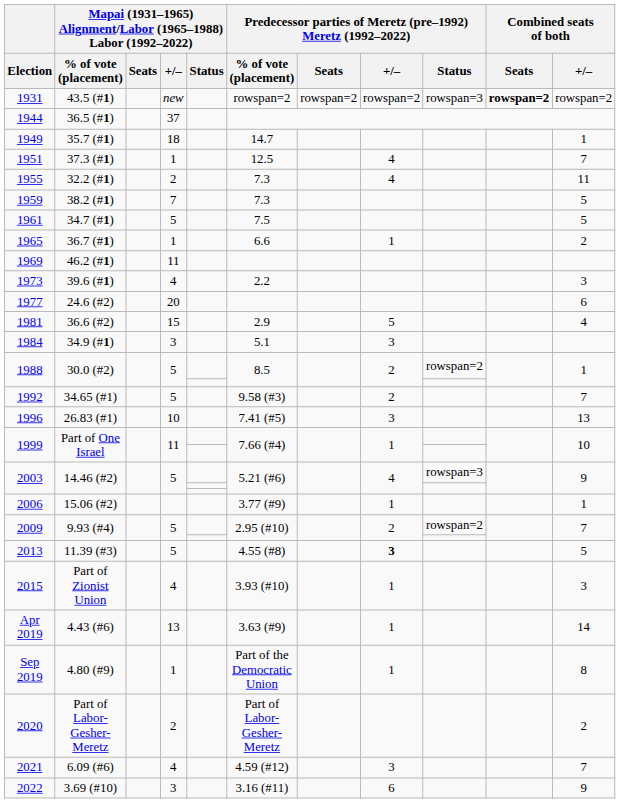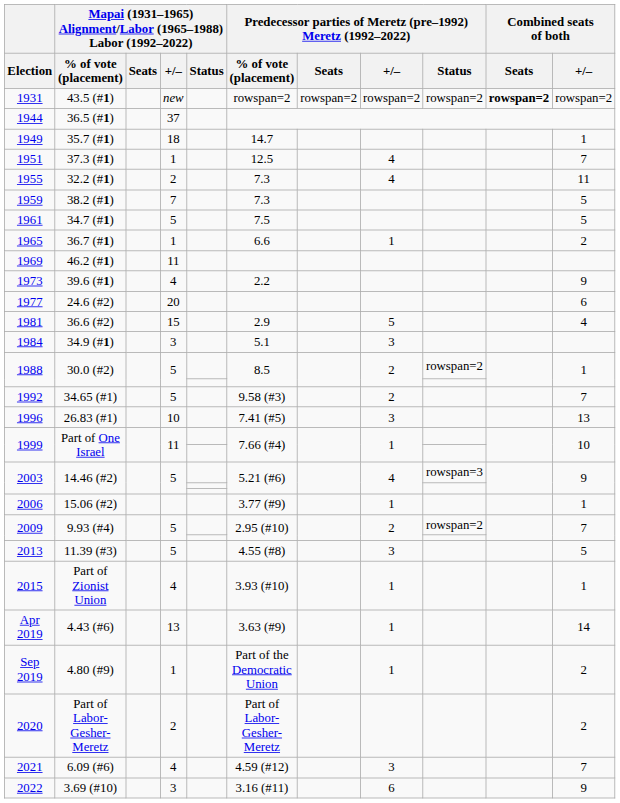(454, 98) rowspan=3 -> (454, 98) rowspan=2
(584, 281) 3 -> (584, 281) 9
(392, 550) bold -> (392, 550) normal
(584, 585) 3 -> (584, 585) 1
(584, 669) 8 -> (584, 669) 2
